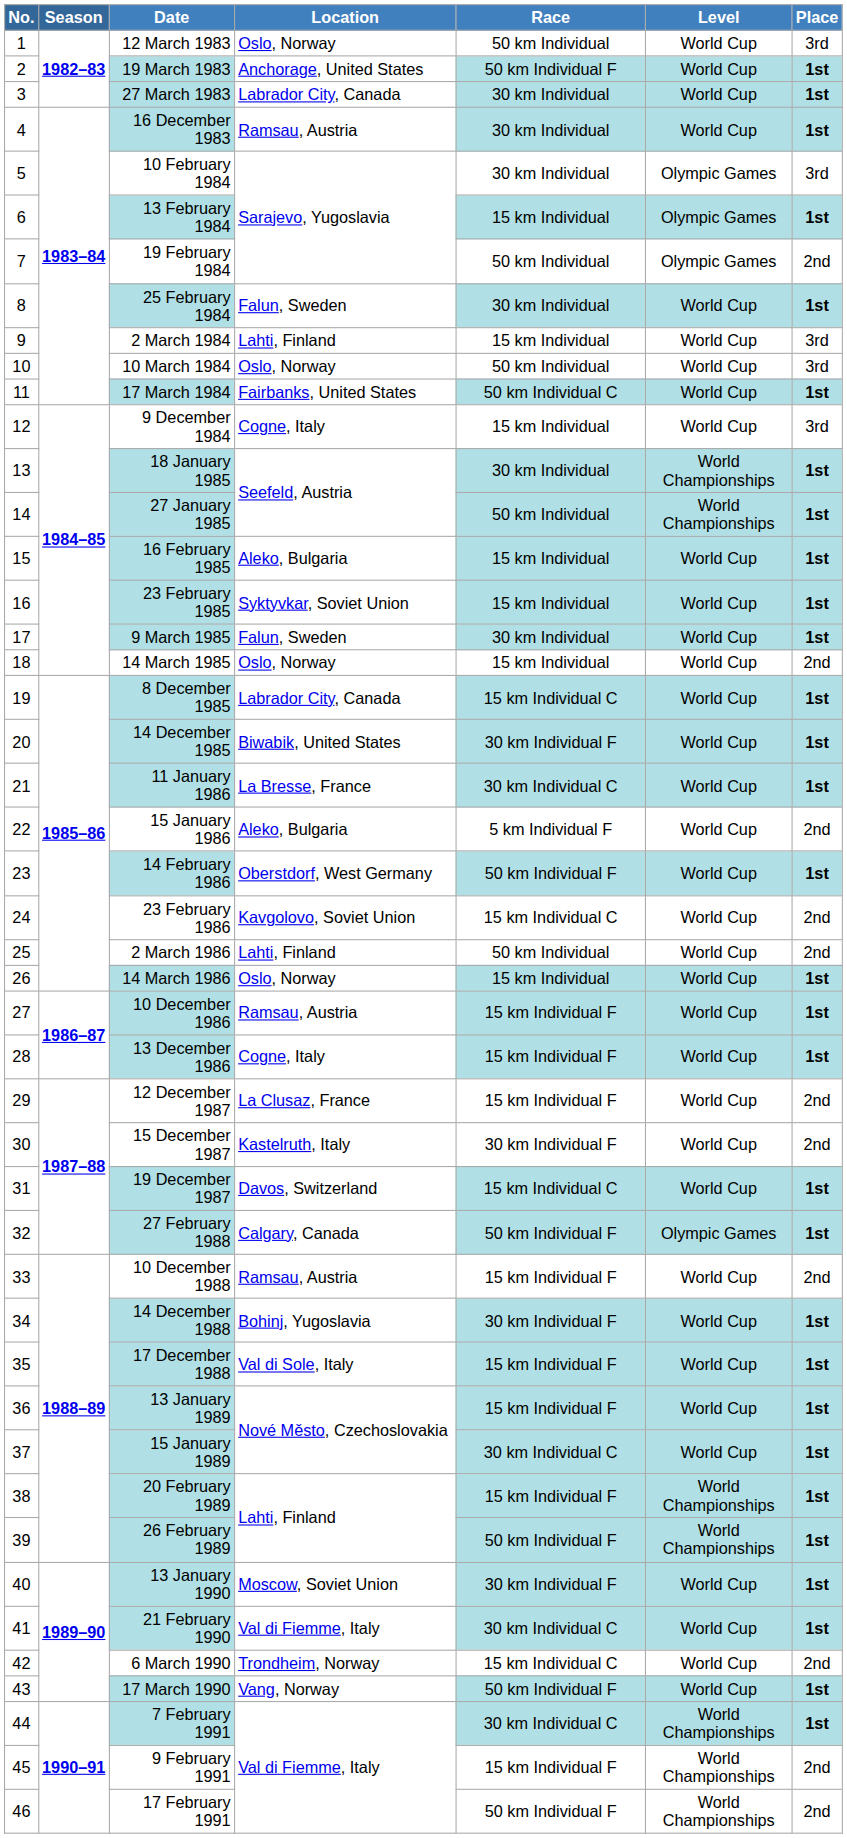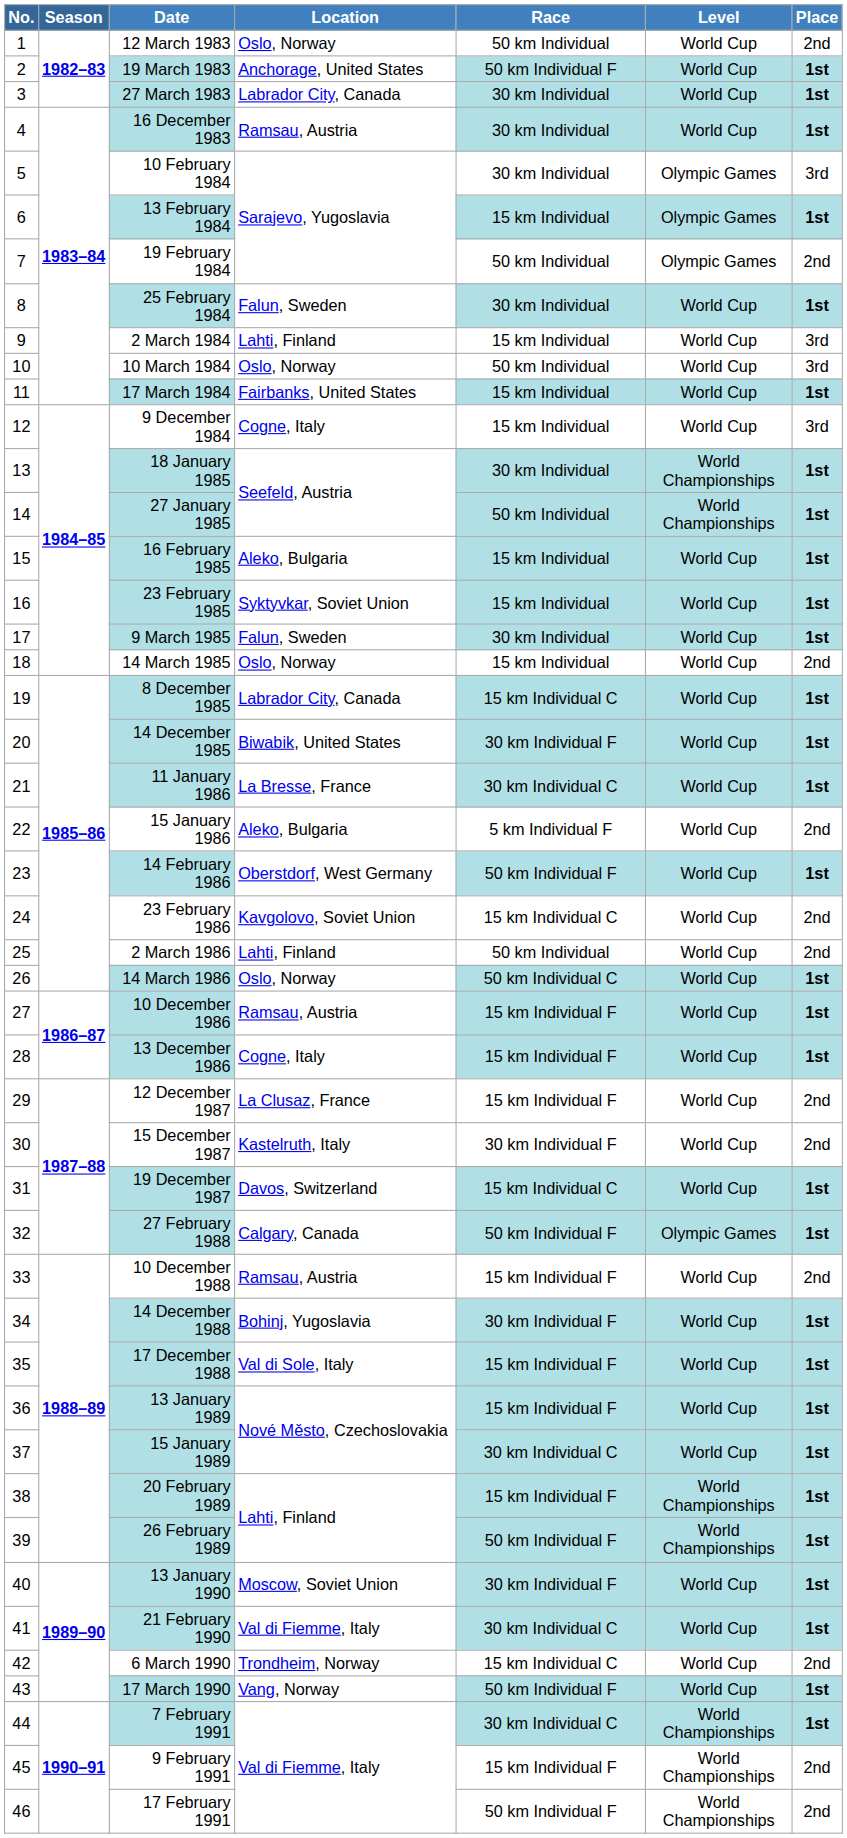(817, 43) 3rd -> (817, 43) 2nd
(551, 392) 50 km Individual C -> (551, 392) 15 km Individual
(551, 978) 15 km Individual -> (551, 978) 50 km Individual C
